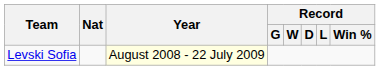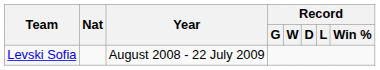(187, 55) lightyellow background -> (187, 55) no background
